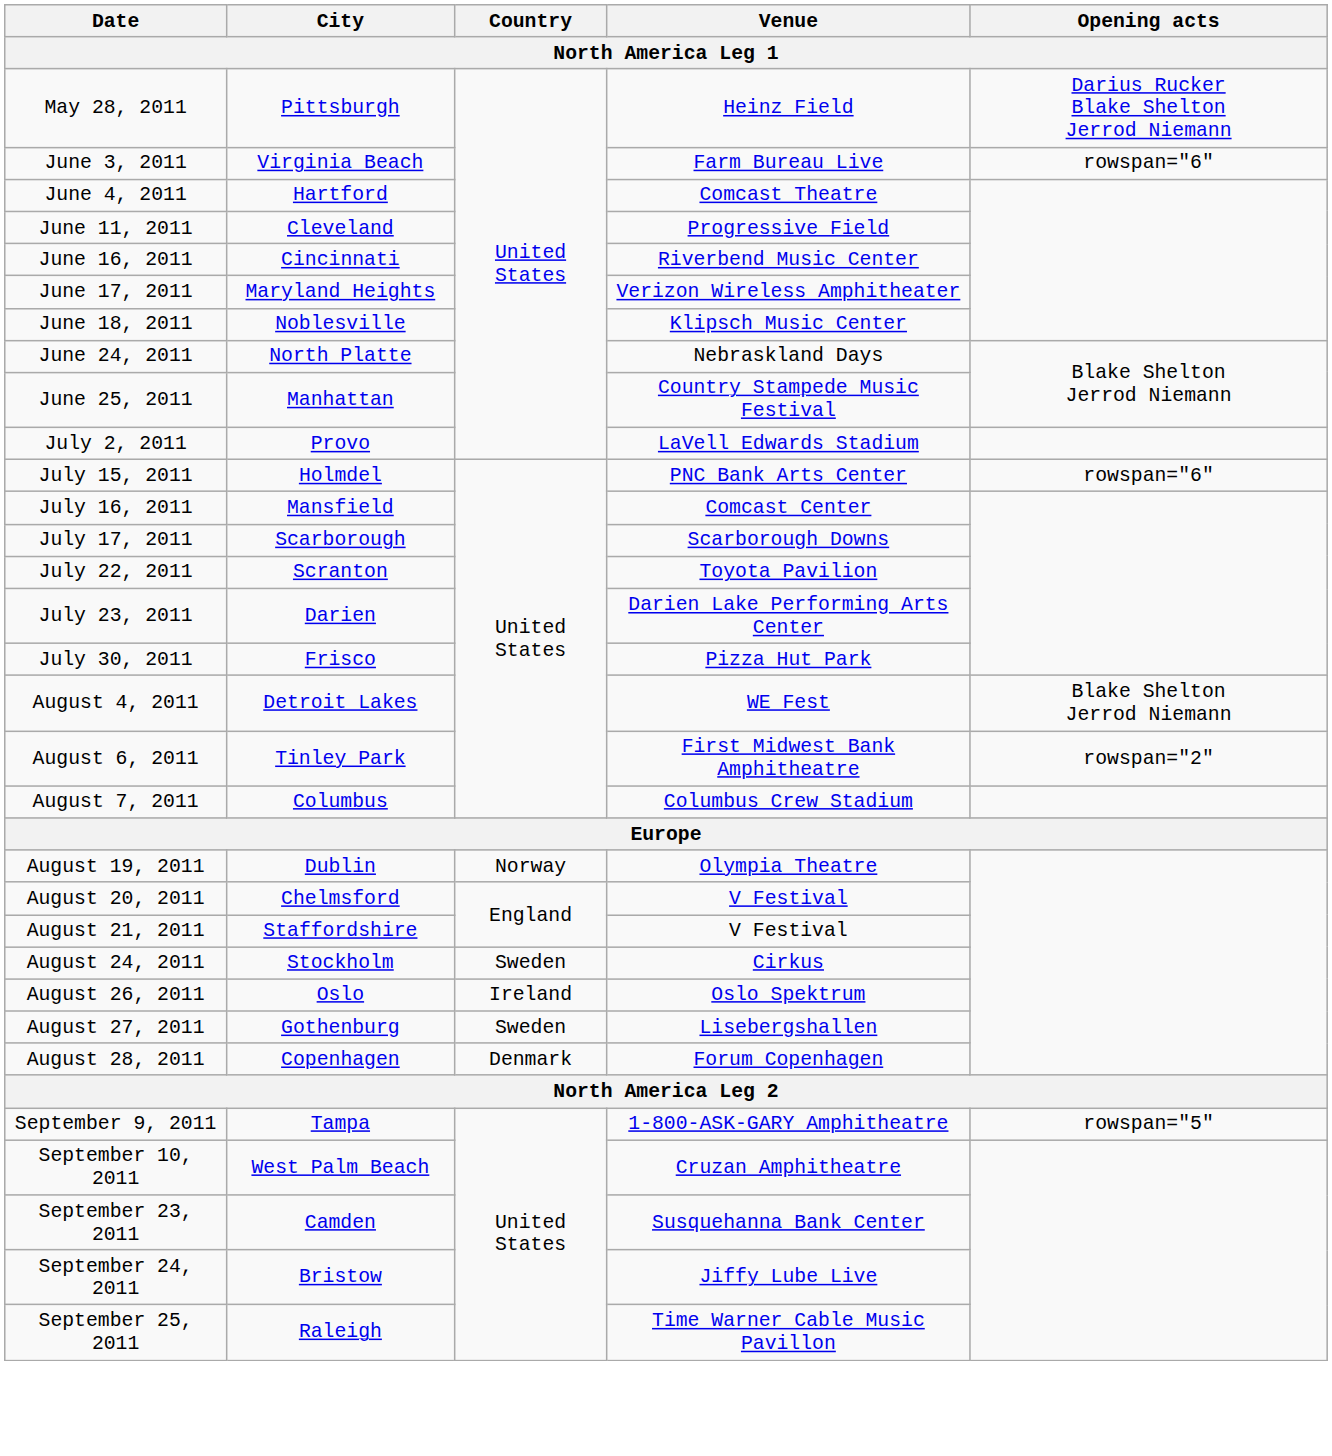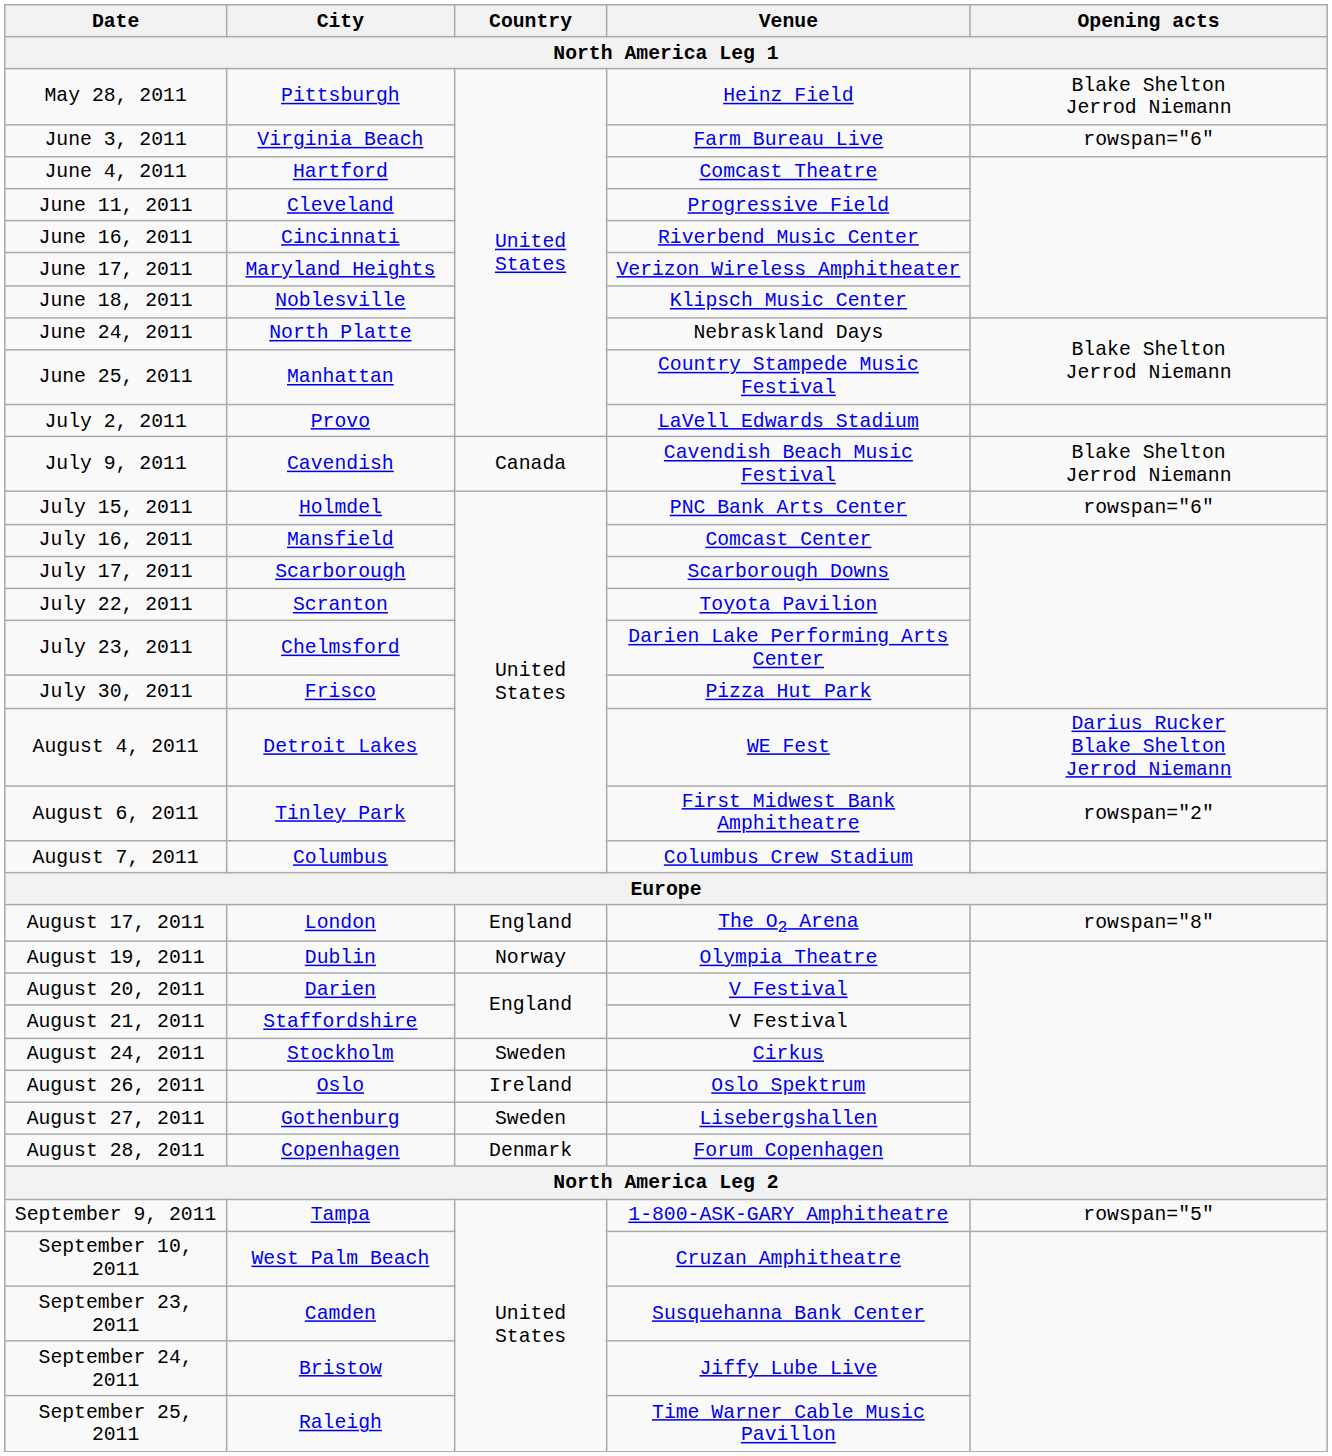(1149, 108) Darius Rucker Blake Shelton Jerrod Niemann -> (1149, 97) Blake Shelton Jerrod Niemann
+ row: (116, 464)
(340, 616) Darien -> (340, 648) Chelmsford
(1149, 703) Blake Shelton Jerrod Niemann -> (1149, 747) Darius Rucker Blake Shelton Jerrod Niemann
+ row: (116, 923)
(340, 898) Chelmsford -> (340, 990) Darien
